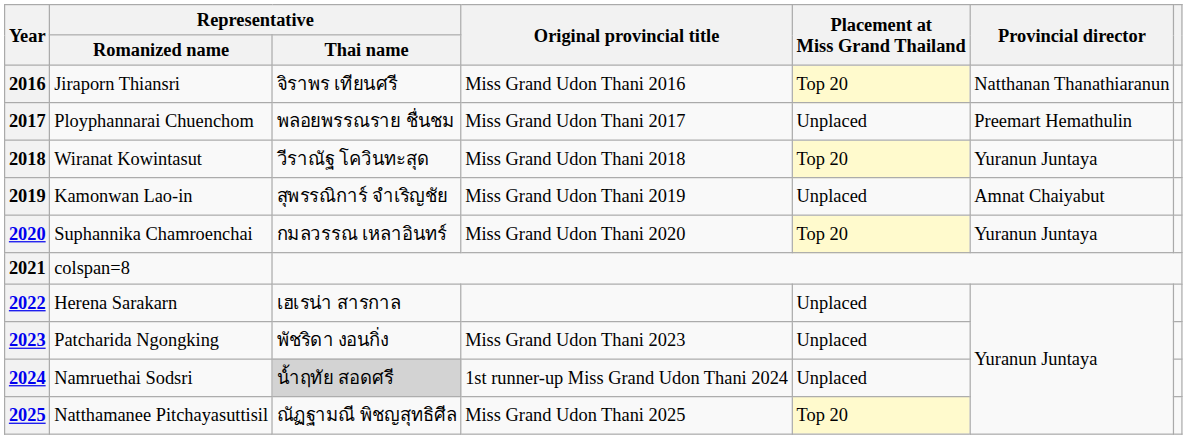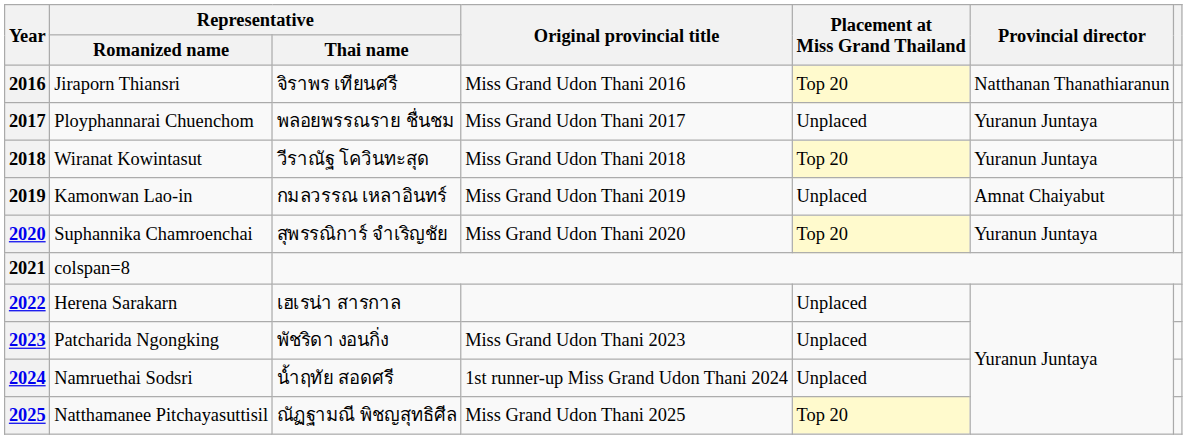(1053, 121) Preemart Hemathulin -> (1036, 121) Yuranun Juntaya
(362, 196) สุพรรณิการ์ จำเริญชัย -> (362, 196) กมลวรรณ เหลาอินทร์
(362, 234) กมลวรรณ เหลาอินทร์ -> (362, 234) สุพรรณิการ์ จำเริญชัย
(335, 377) lightgrey background -> (335, 377) no background
